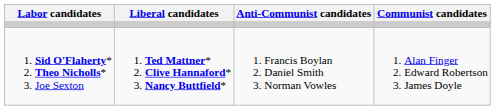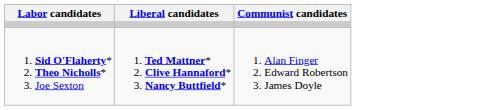- column: (304, 13)
